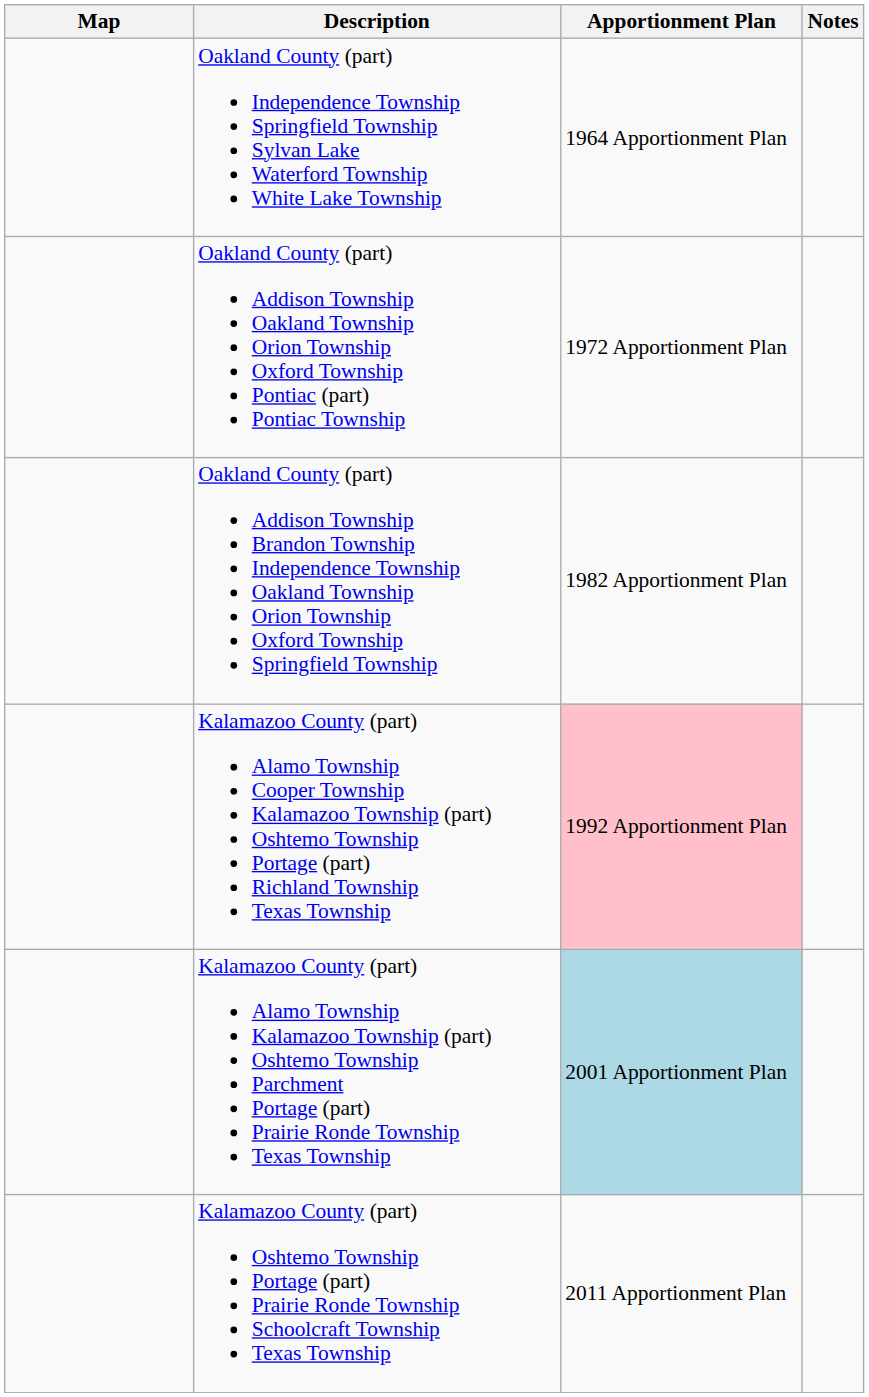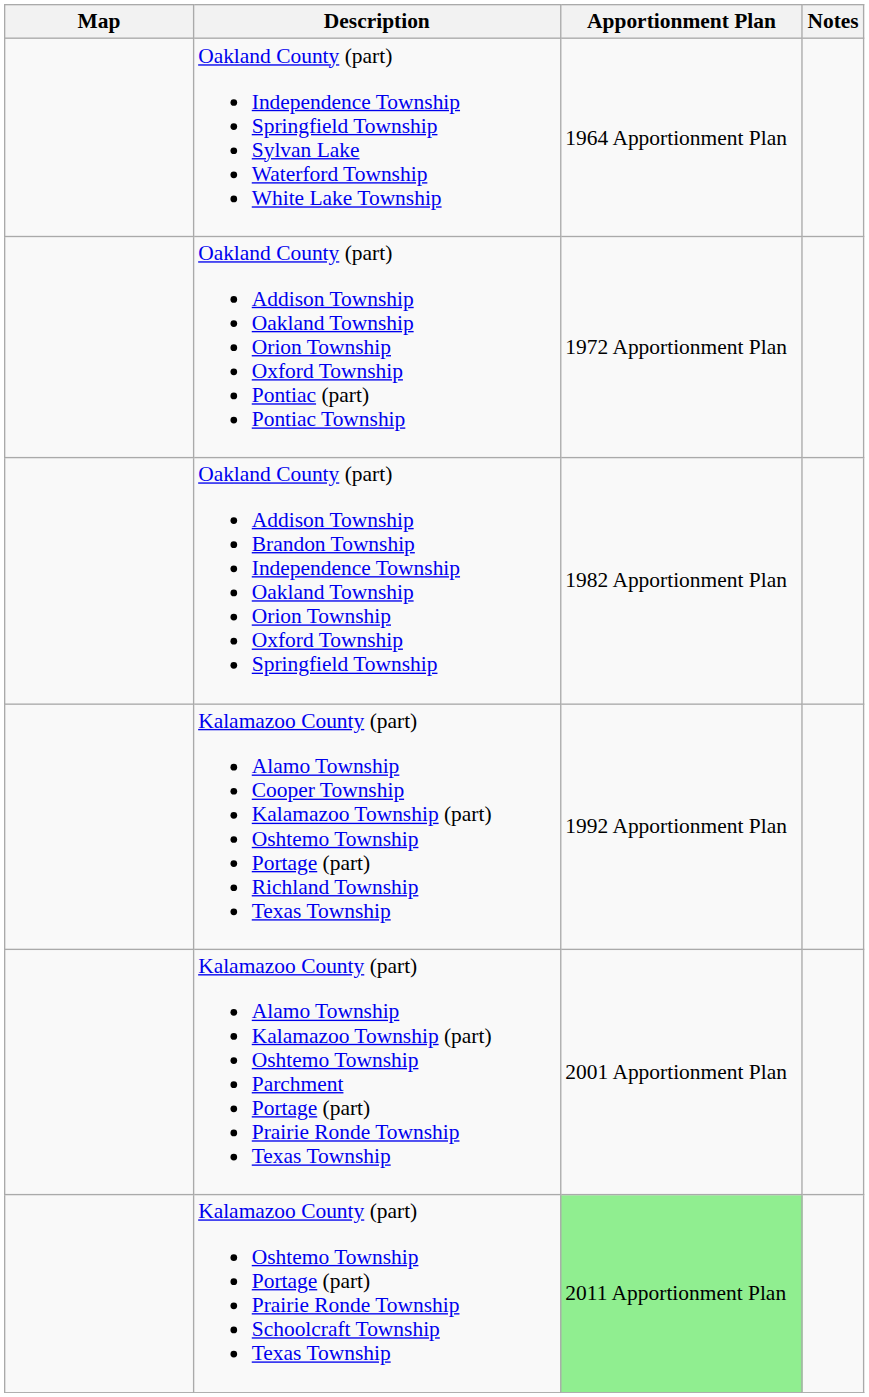(676, 826) pink background -> (676, 826) no background
(676, 1071) lightblue background -> (676, 1071) no background
(676, 1293) no background -> (676, 1293) lightgreen background
